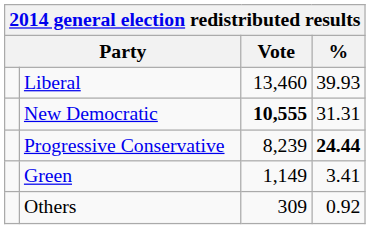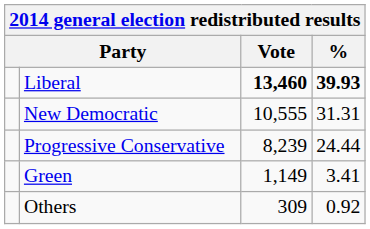(280, 82) normal -> (280, 82) bold
(338, 82) normal -> (338, 82) bold
(280, 113) bold -> (280, 113) normal
(338, 144) bold -> (338, 144) normal
